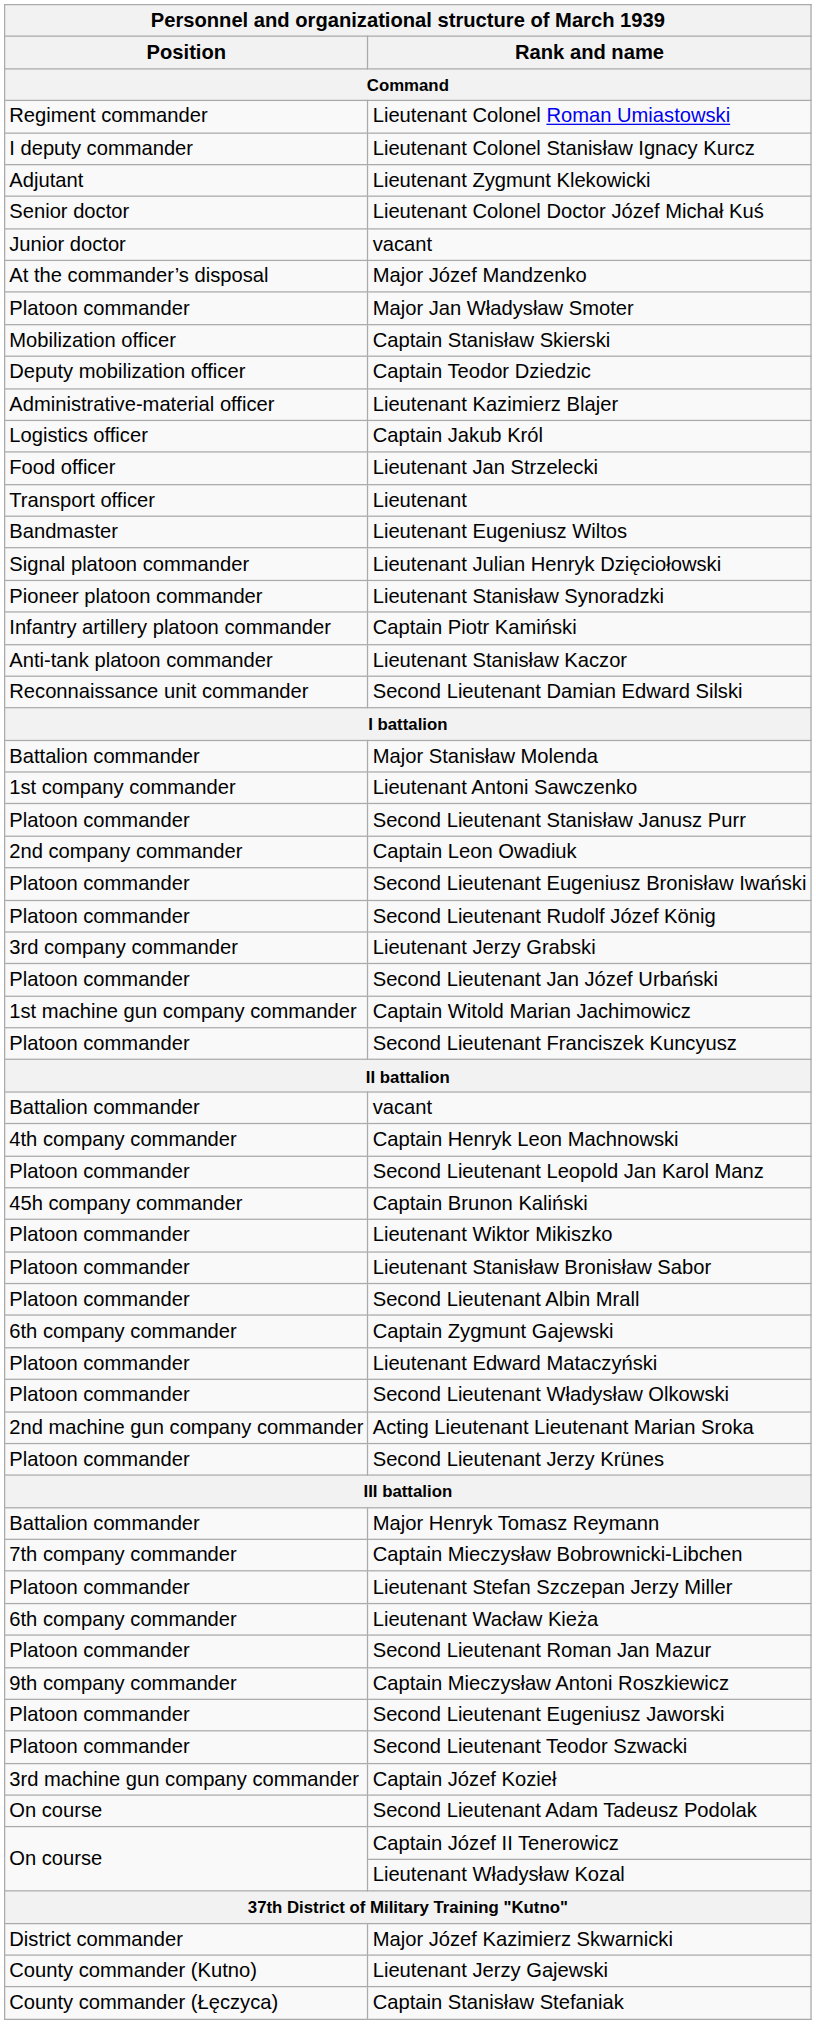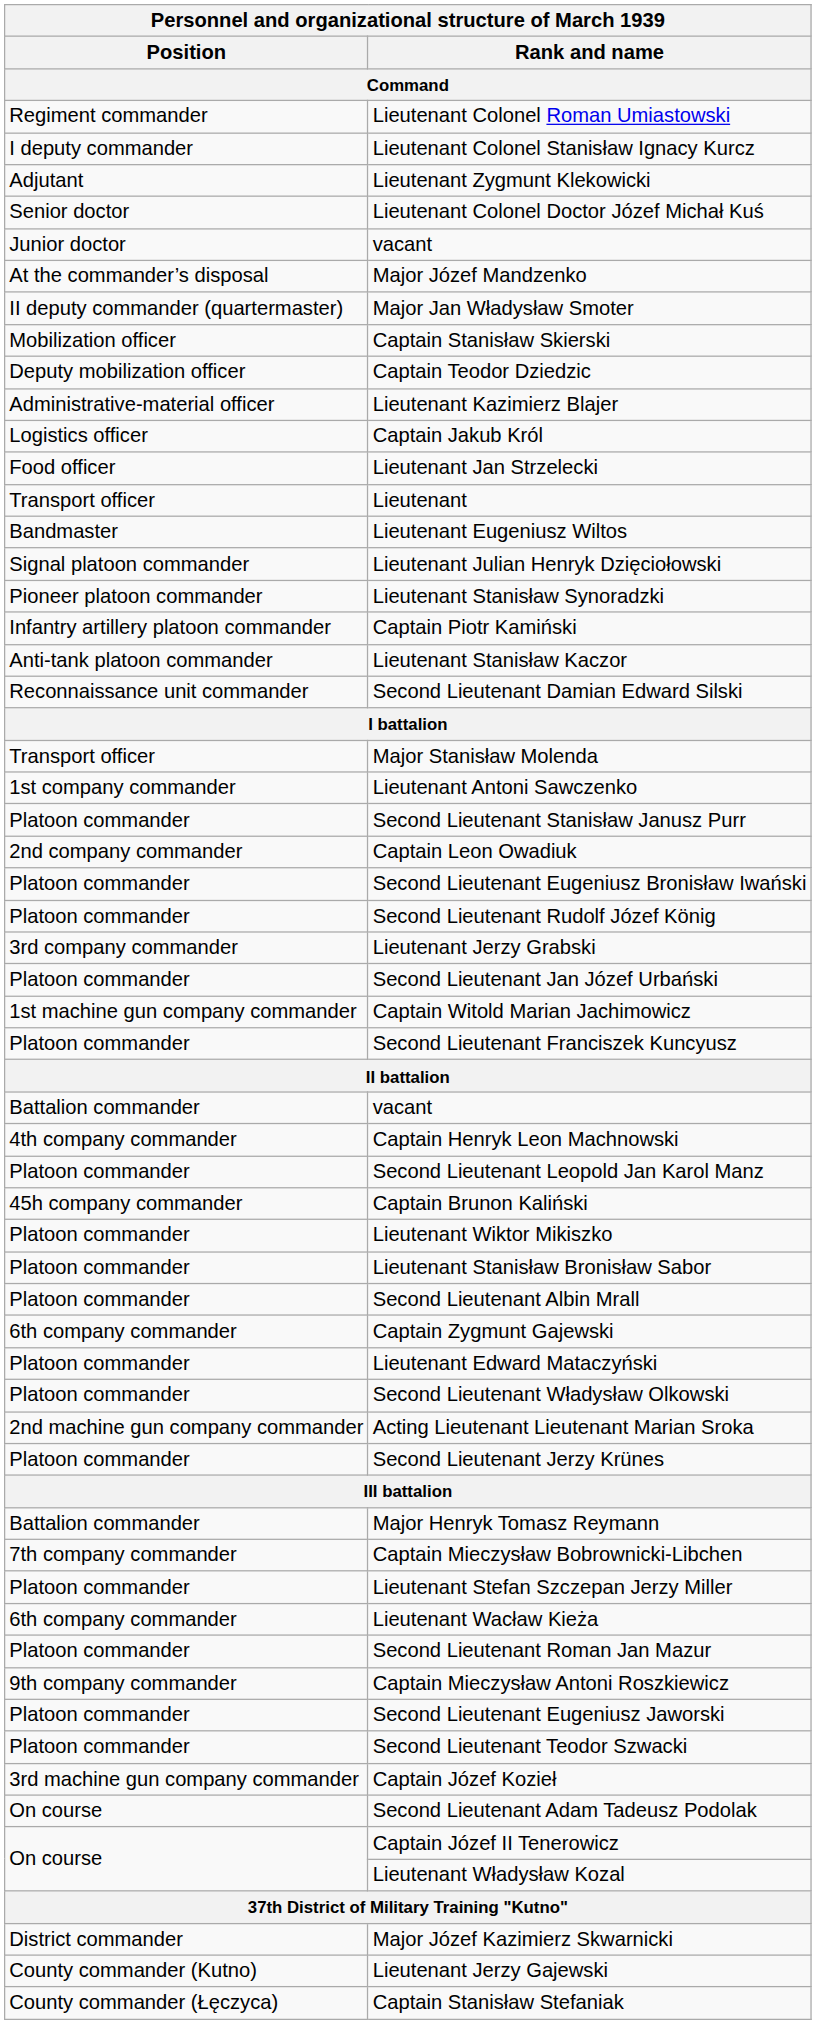(99, 308) Platoon commander -> (176, 308) II deputy commander (quartermaster)
(105, 755) Battalion commander -> (82, 755) Transport officer
